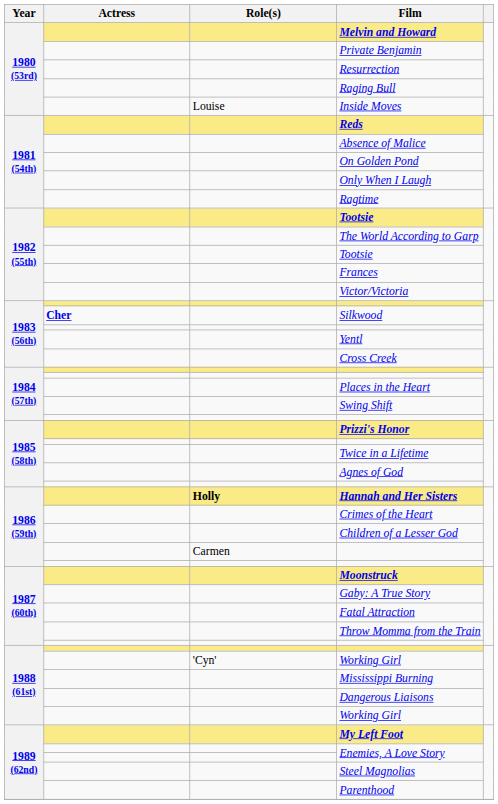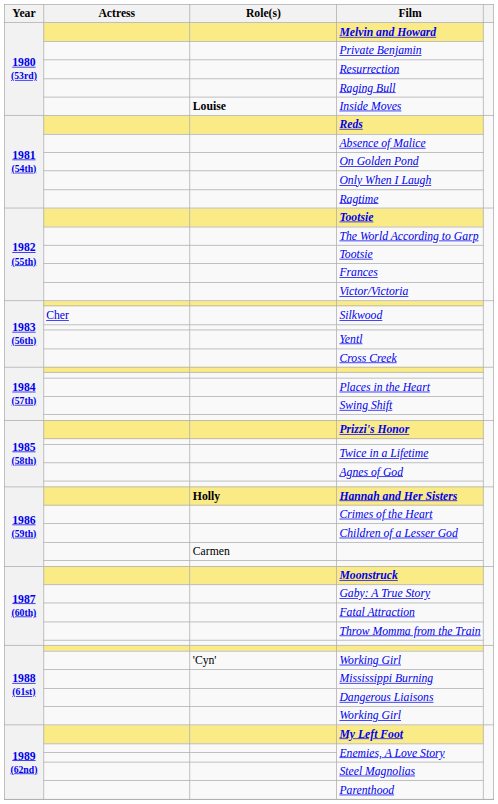(209, 106) normal -> (209, 106) bold
(59, 315) bold -> (58, 315) normal
